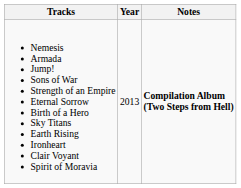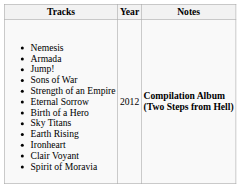(130, 101) 2013 -> (130, 101) 2012
